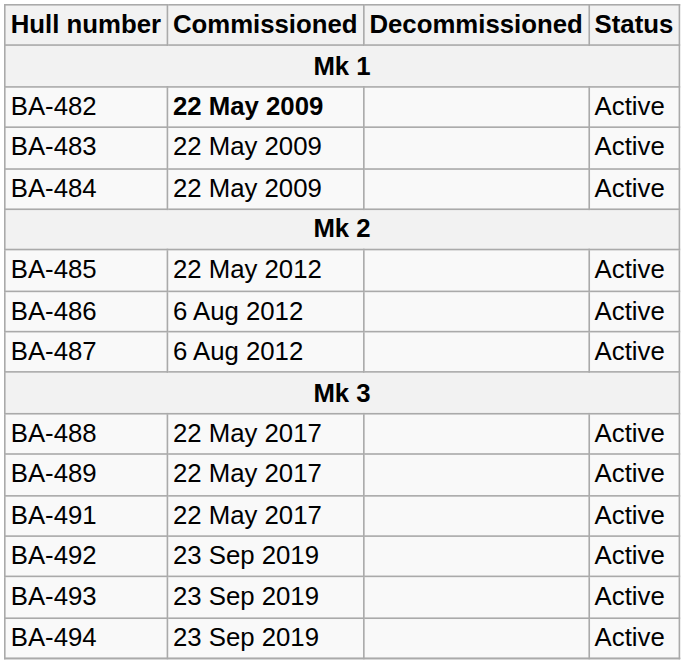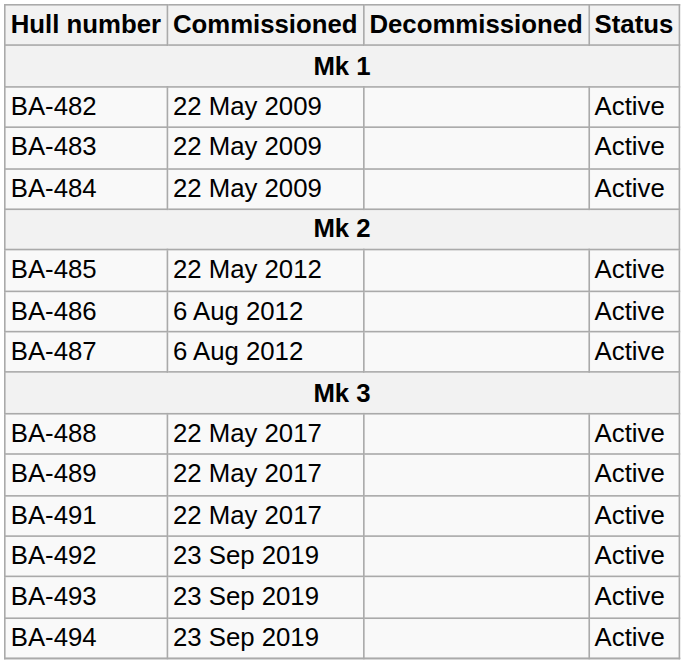(248, 106) bold -> (247, 106) normal
